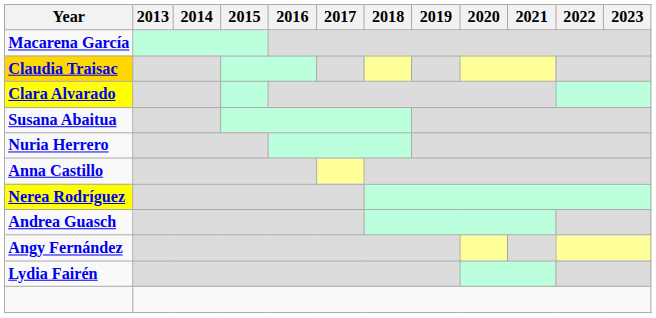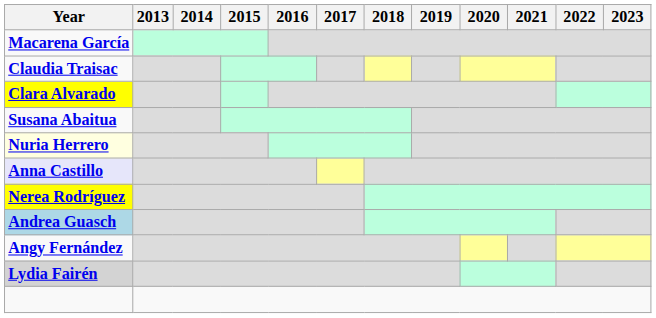(63, 68) gold background -> (63, 68) no background
(58, 145) no background -> (58, 145) lightyellow background
(56, 171) no background -> (56, 171) lavender background
(62, 222) no background -> (62, 222) lightblue background
(53, 273) no background -> (53, 273) lightgrey background
